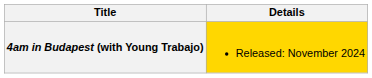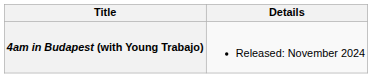(287, 53) gold background -> (287, 53) no background
